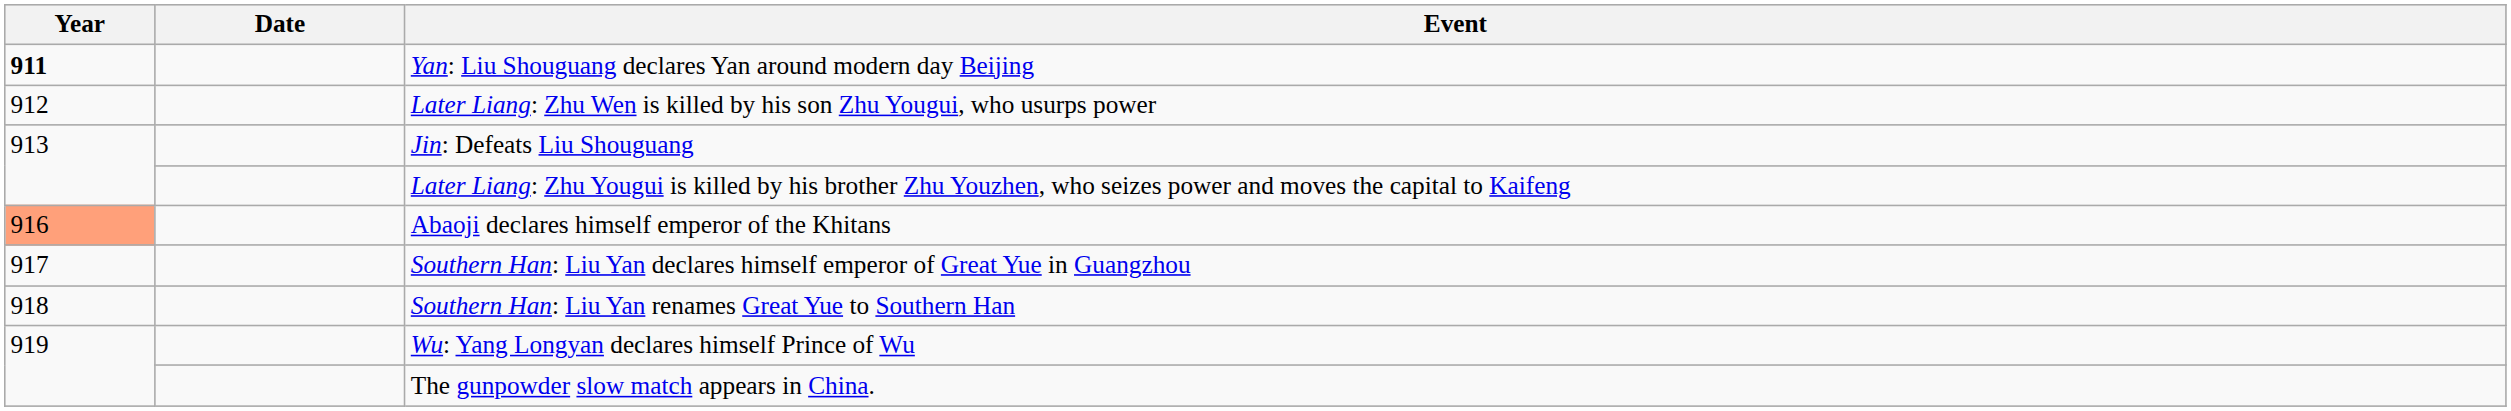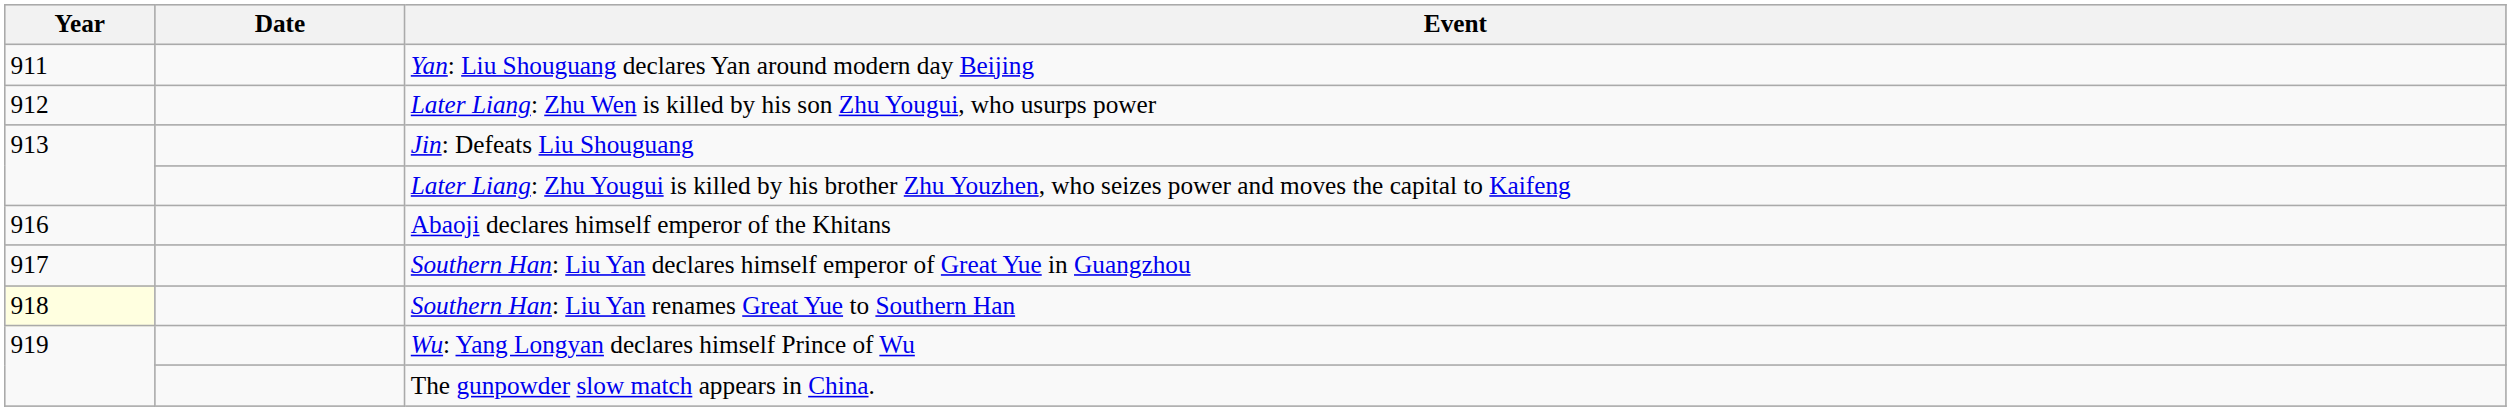(29, 64) bold -> (29, 64) normal
(30, 225) lightsalmon background -> (30, 225) no background
(30, 305) no background -> (30, 305) lightyellow background
